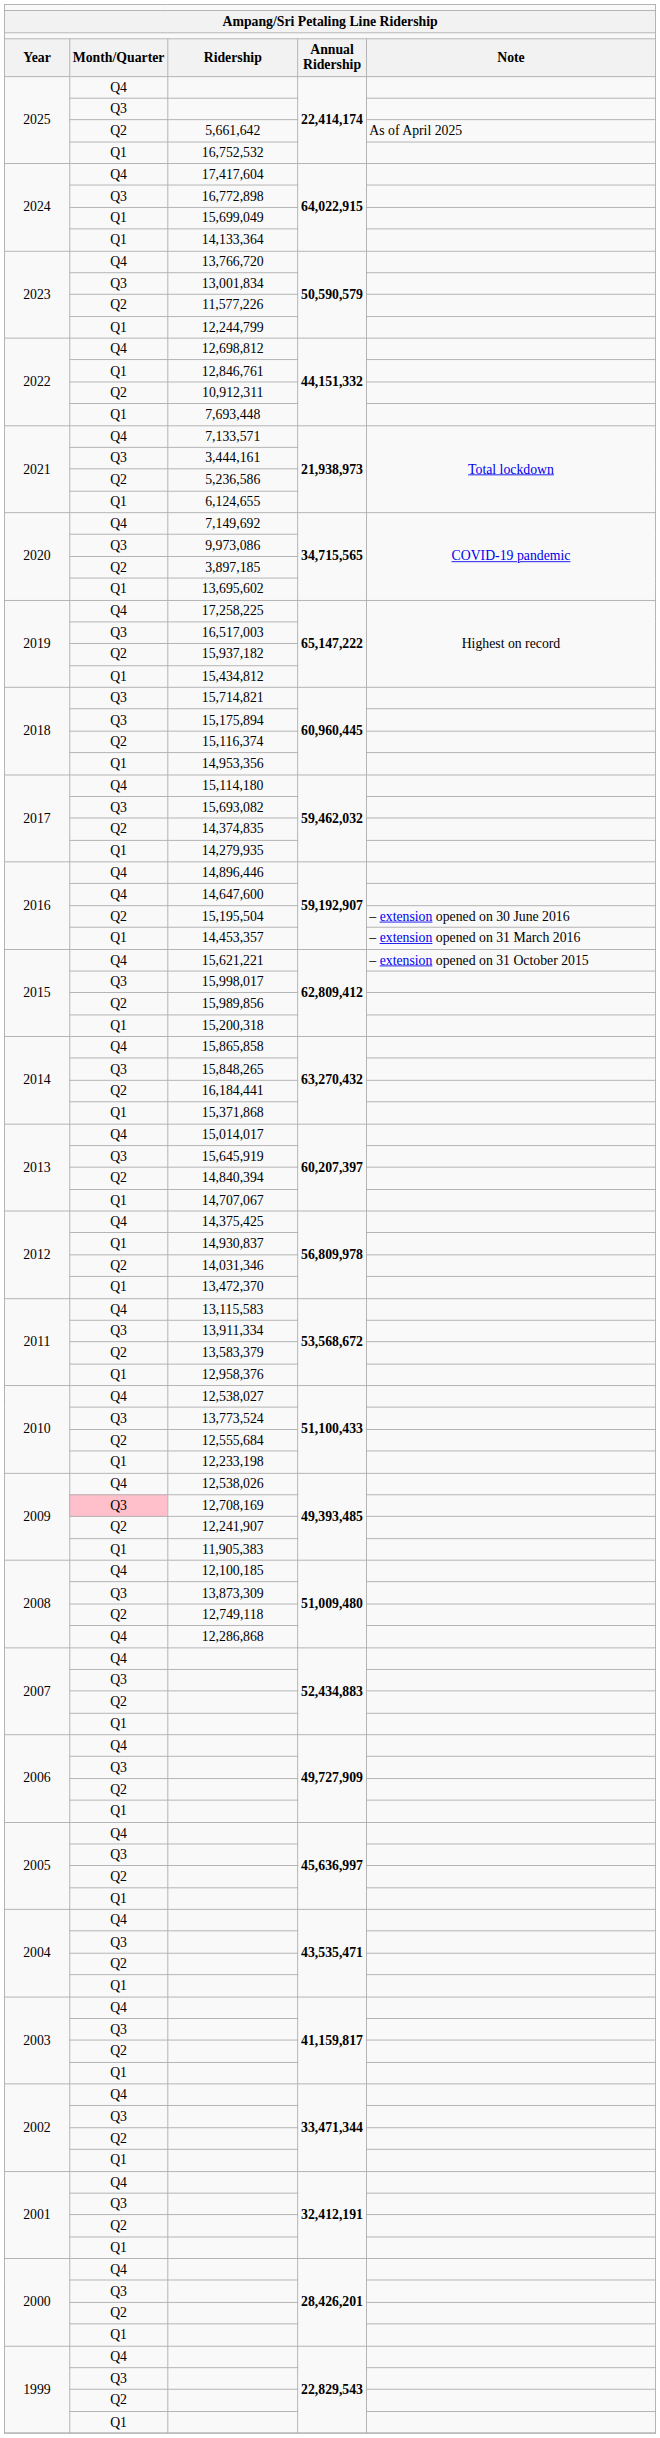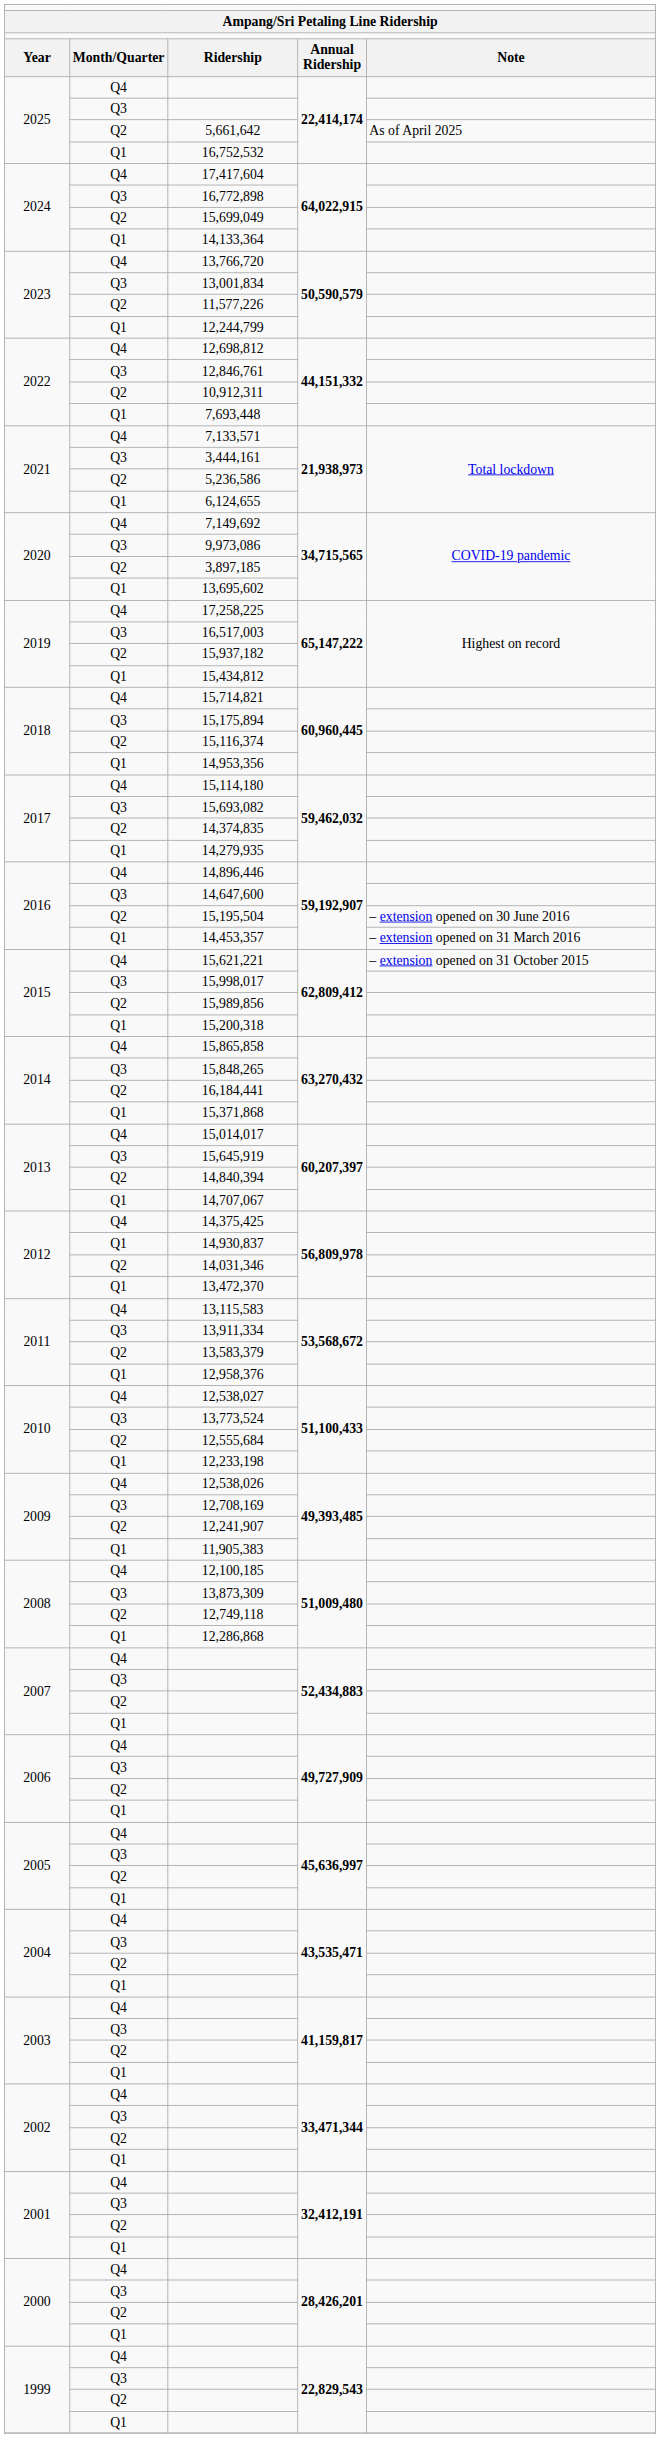(119, 218) Q1 -> (119, 218) Q2
(119, 370) Q1 -> (119, 370) Q3
(119, 698) Q3 -> (119, 698) Q4
(119, 894) Q4 -> (119, 894) Q3
(119, 1505) pink background -> (119, 1505) no background
(119, 1636) Q4 -> (119, 1636) Q1
